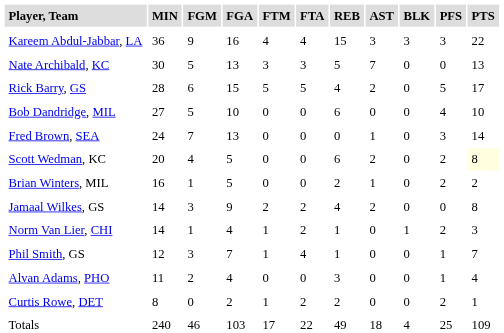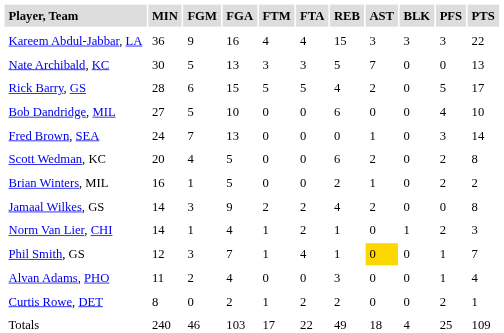(475, 159) lightyellow background -> (475, 159) no background
(373, 254) no background -> (373, 254) gold background
